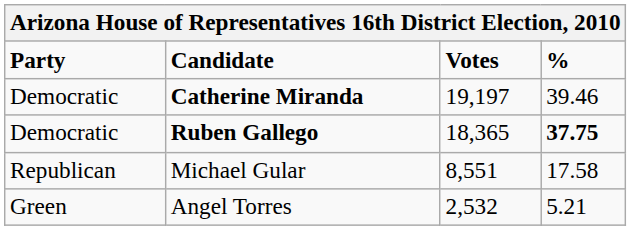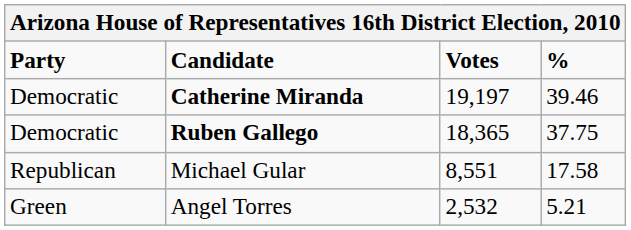(572, 133) bold -> (572, 133) normal
